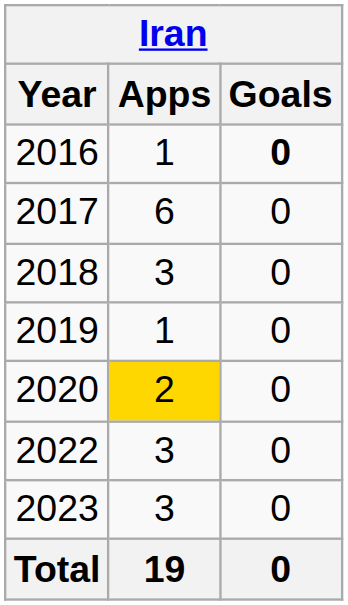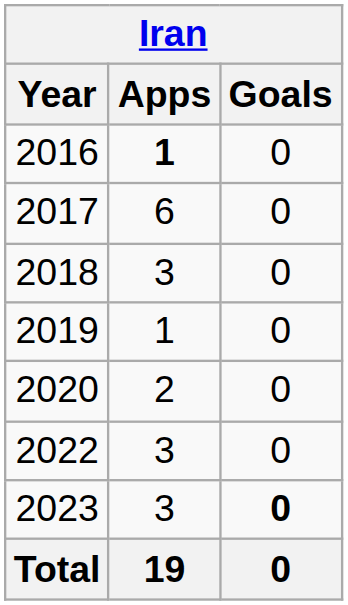(165, 152) normal -> (165, 152) bold
(281, 152) bold -> (281, 152) normal
(165, 390) gold background -> (165, 390) no background
(281, 509) normal -> (281, 509) bold
